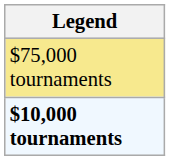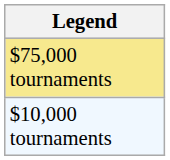(66, 125) bold -> (61, 125) normal
